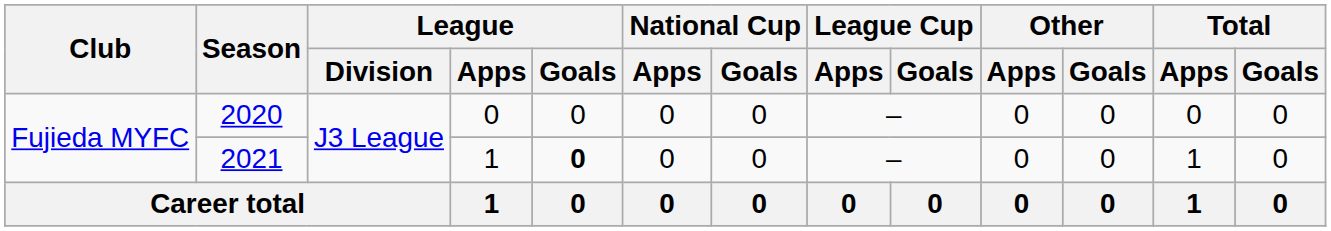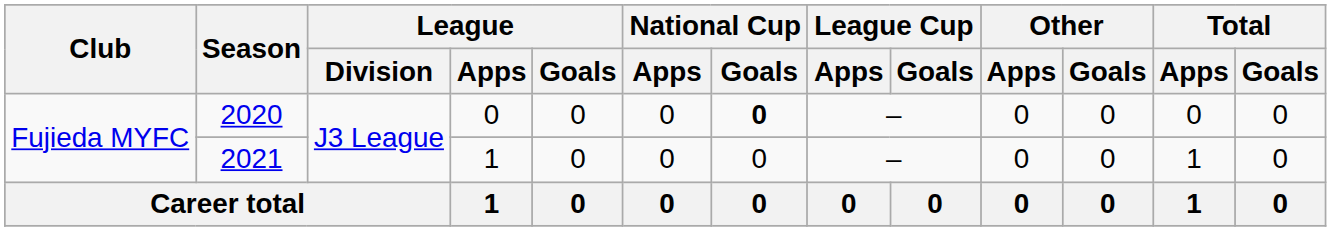(759, 114) normal -> (759, 114) bold
(578, 159) bold -> (578, 159) normal
